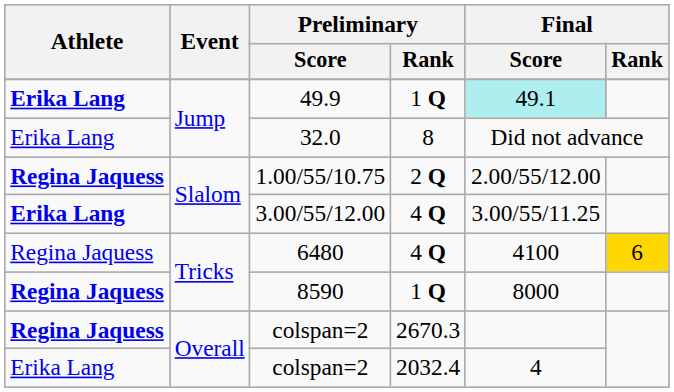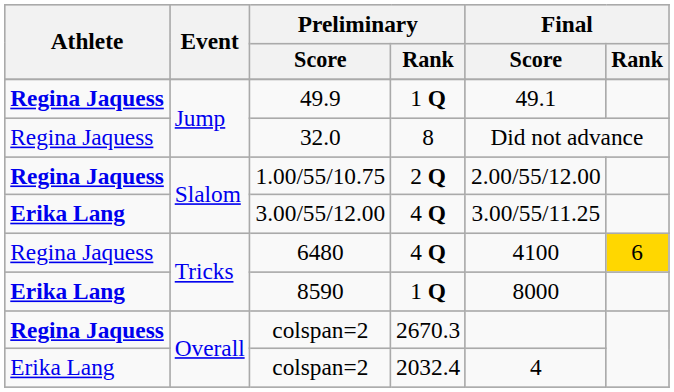(68, 99) Erika Lang -> (87, 99) Regina Jaquess
(536, 99) paleturquoise background -> (536, 99) no background
(62, 137) Erika Lang -> (82, 137) Regina Jaquess
(87, 291) Regina Jaquess -> (68, 291) Erika Lang
